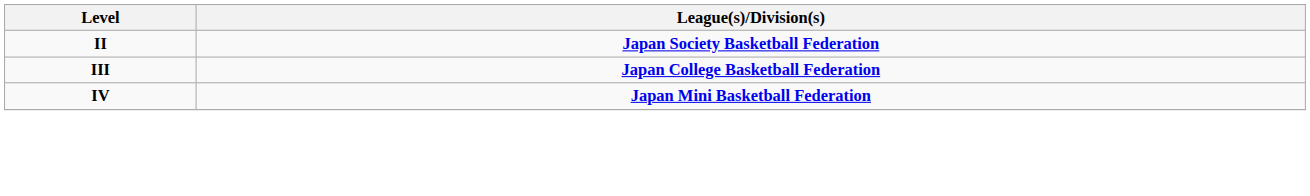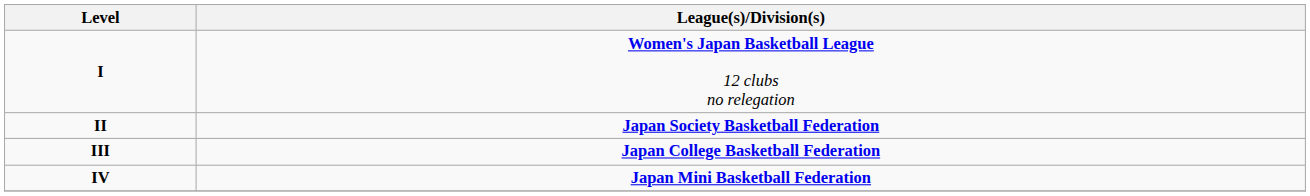+ row: (100, 71)
